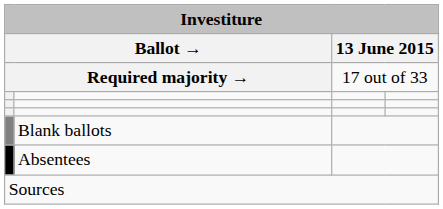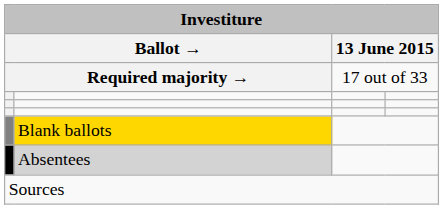(65, 131) no background -> (65, 131) gold background
(54, 160) no background -> (54, 160) lightgrey background
